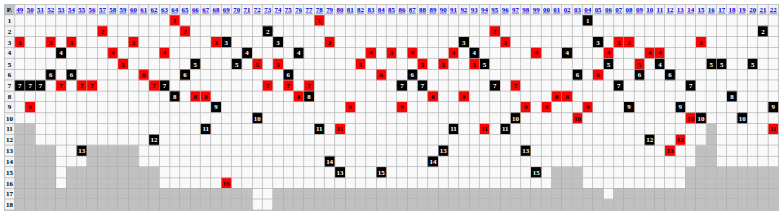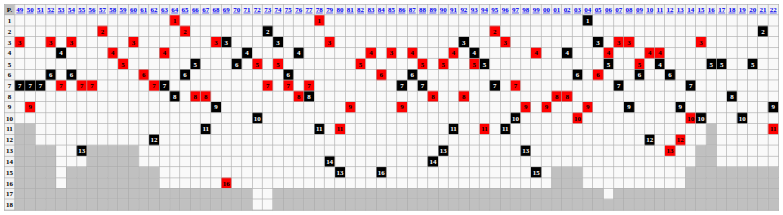(237, 64) 5 -> (237, 64) 6
(381, 172) 15 -> (381, 172) 16
